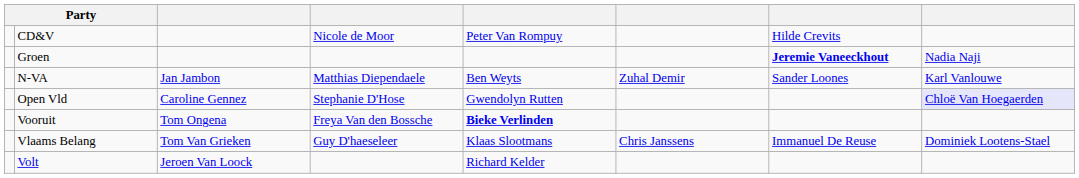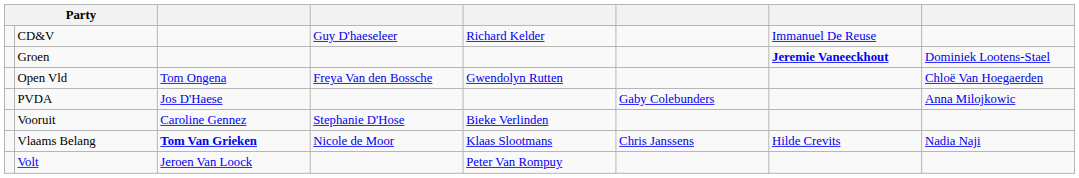(354, 36) Nicole de Moor -> (355, 36) Guy D'haeseleer
(514, 36) Peter Van Rompuy -> (505, 36) Richard Kelder
(806, 36) Hilde Crevits -> (824, 36) Immanuel De Reuse
(953, 57) Nadia Naji -> (988, 57) Dominiek Lootens-Stael
- row: (33, 78)
(203, 99) Caroline Gennez -> (193, 78) Tom Ongena
(359, 99) Stephanie D'Hose -> (373, 78) Freya Van den Bossche
(984, 99) lavender background -> (984, 78) no background
+ row: (35, 99)
(193, 120) Tom Ongena -> (203, 120) Caroline Gennez
(373, 120) Freya Van den Bossche -> (359, 120) Stephanie D'Hose
(510, 120) bold -> (507, 120) normal
(205, 141) normal -> (209, 141) bold
(355, 141) Guy D'haeseleer -> (354, 141) Nicole de Moor
(824, 141) Immanuel De Reuse -> (806, 141) Hilde Crevits
(988, 141) Dominiek Lootens-Stael -> (953, 141) Nadia Naji
(505, 162) Richard Kelder -> (514, 162) Peter Van Rompuy
